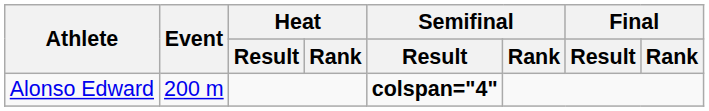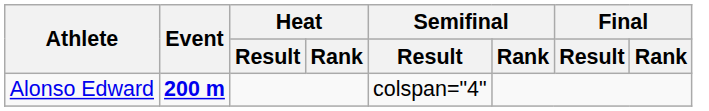(194, 90) normal -> (194, 90) bold
(435, 90) bold -> (430, 90) normal
